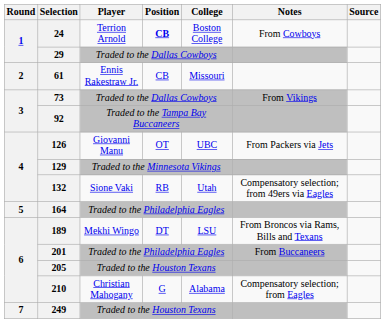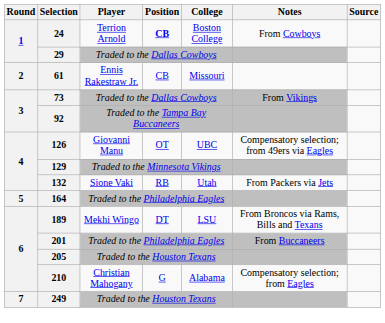(290, 145) From Packers via Jets -> (290, 145) Compensatory selection; from 49ers via Eagles
(290, 188) Compensatory selection; from 49ers via Eagles -> (290, 182) From Packers via Jets
